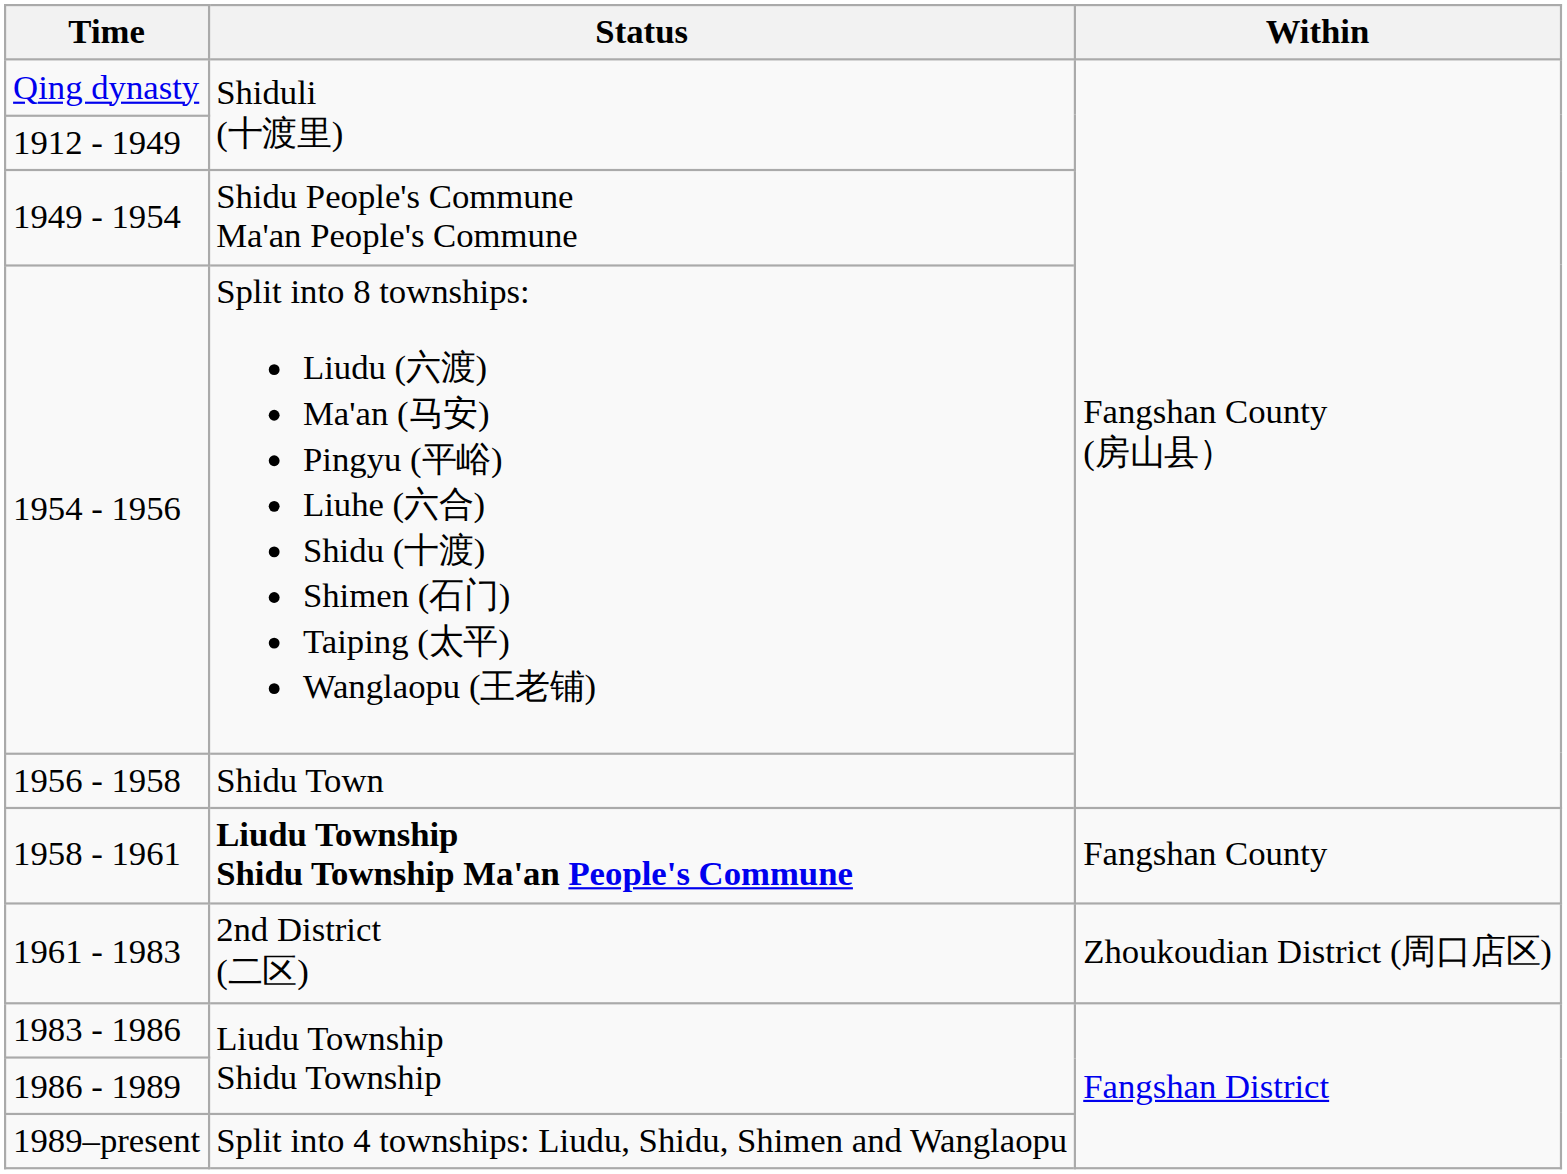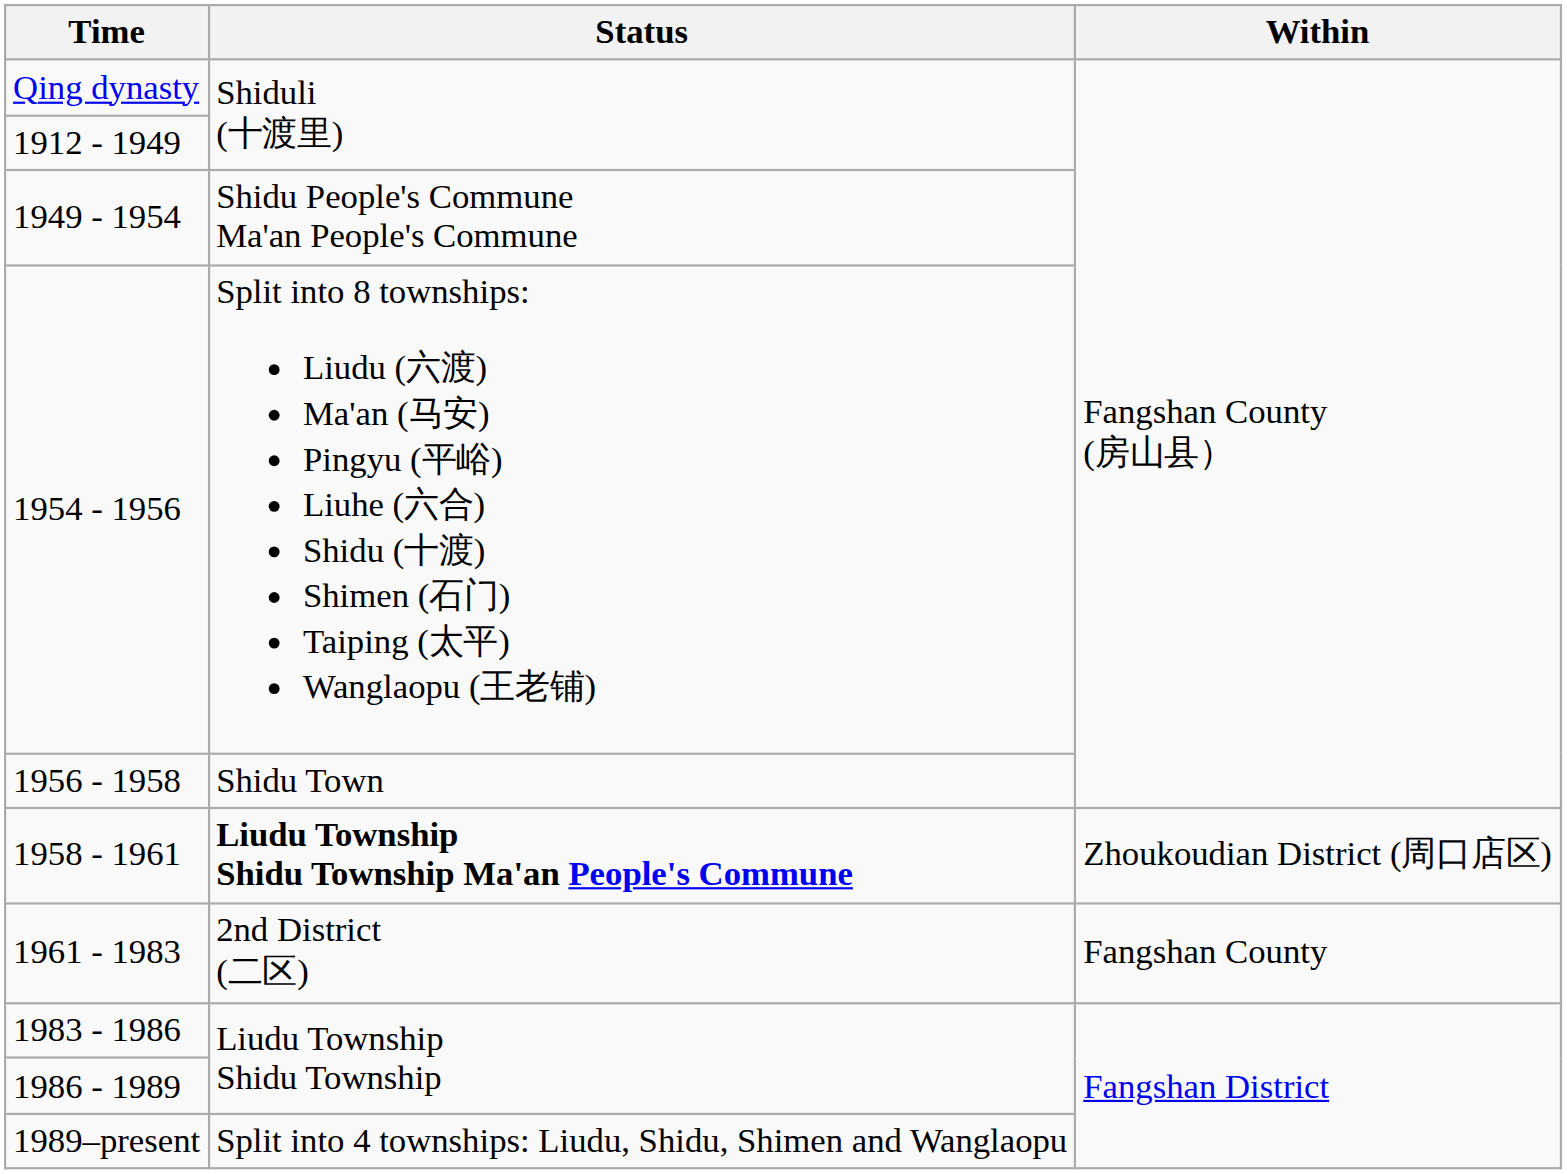(1205, 855) Fangshan County -> (1318, 853) Zhoukoudian District (周口店区)
(1318, 951) Zhoukoudian District (周口店区) -> (1205, 952) Fangshan County
